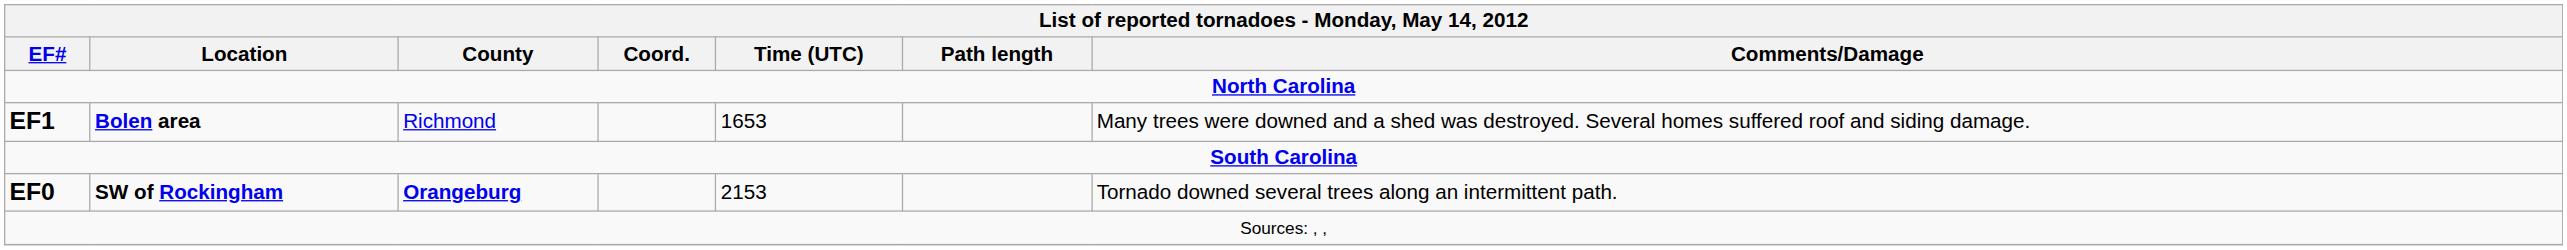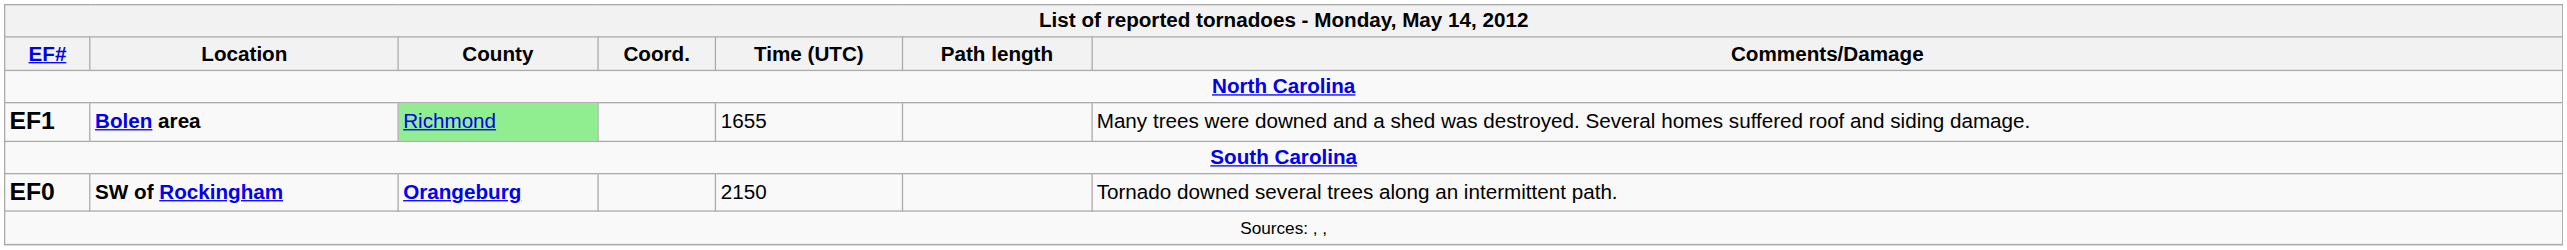(450, 121) no background -> (450, 121) lightgreen background
(744, 121) 1653 -> (744, 121) 1655
(744, 192) 2153 -> (744, 192) 2150
